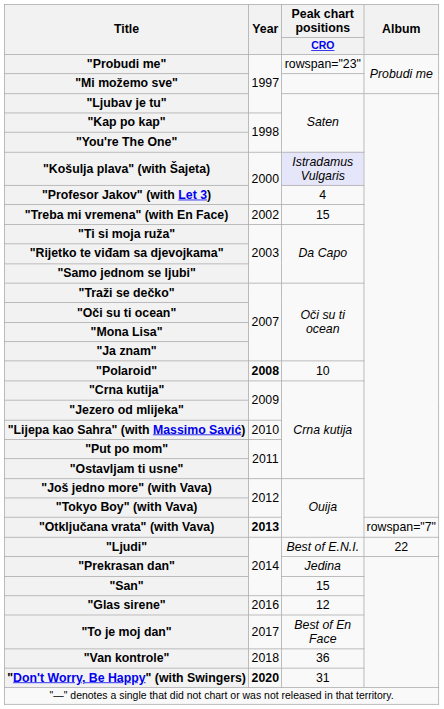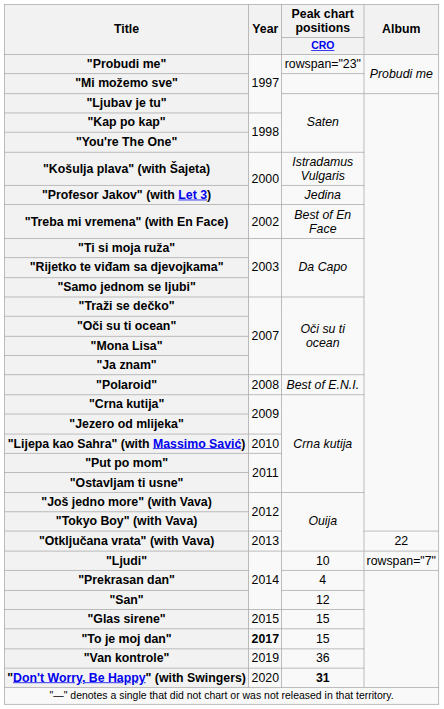(323, 168) lavender background -> (323, 168) no background
(323, 195) 4 -> (323, 195) Jedina
(323, 214) 15 -> (323, 221) Best of En Face
(265, 371) bold -> (265, 384) normal
(323, 371) 10 -> (323, 384) Best of E.N.I.
(265, 527) bold -> (265, 541) normal
(401, 527) rowspan="7" -> (401, 541) 22
(323, 546) Best of E.N.I. -> (323, 560) 10
(401, 546) 22 -> (401, 560) rowspan="7"
(323, 566) Jedina -> (323, 580) 4
(323, 586) 15 -> (323, 599) 12
(265, 605) 2016 -> (265, 619) 2015
(323, 605) 12 -> (323, 619) 15
(265, 632) normal -> (265, 638) bold
(323, 632) Best of En Face -> (323, 638) 15
(265, 658) 2018 -> (265, 658) 2019
(265, 678) bold -> (265, 678) normal
(323, 678) normal -> (323, 678) bold
